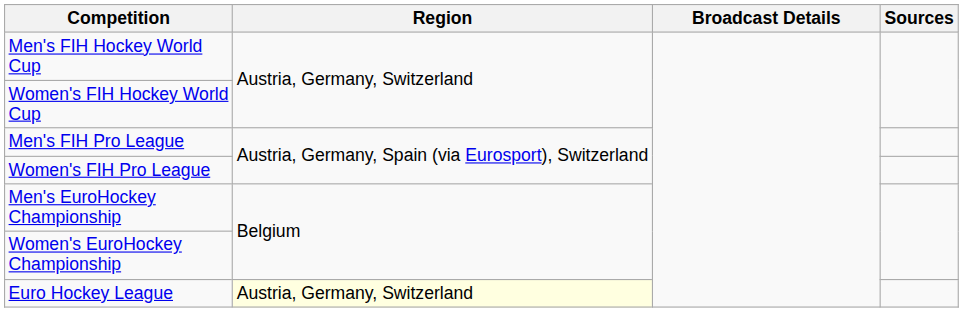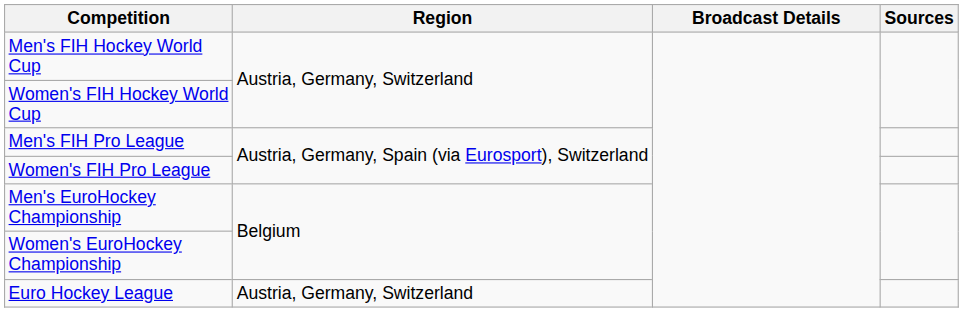(355, 293) lightyellow background -> (355, 293) no background
